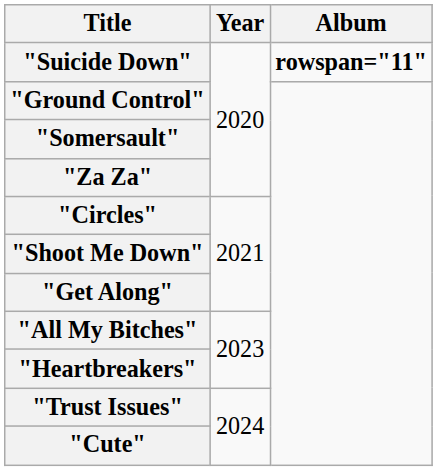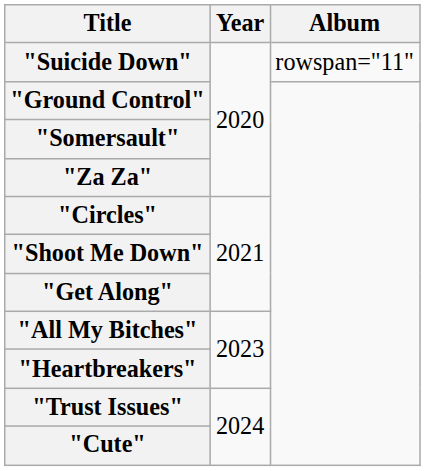(351, 61) bold -> (345, 61) normal
